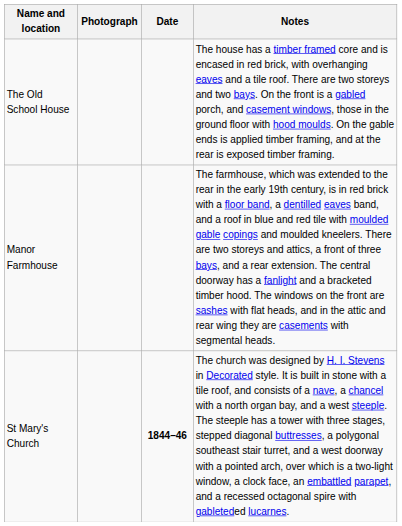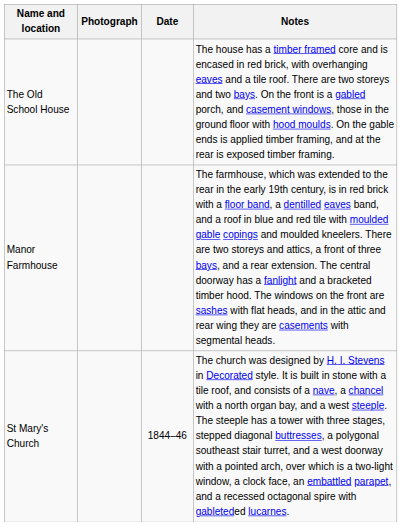(167, 436) bold -> (167, 436) normal
